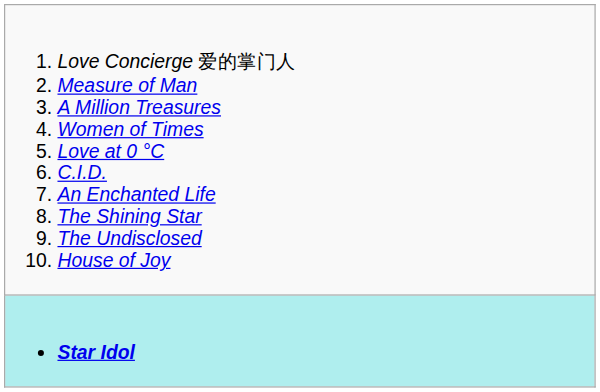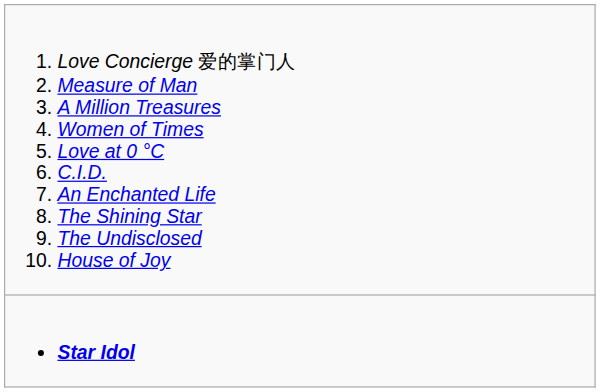(300, 352) paleturquoise background -> (300, 352) no background
